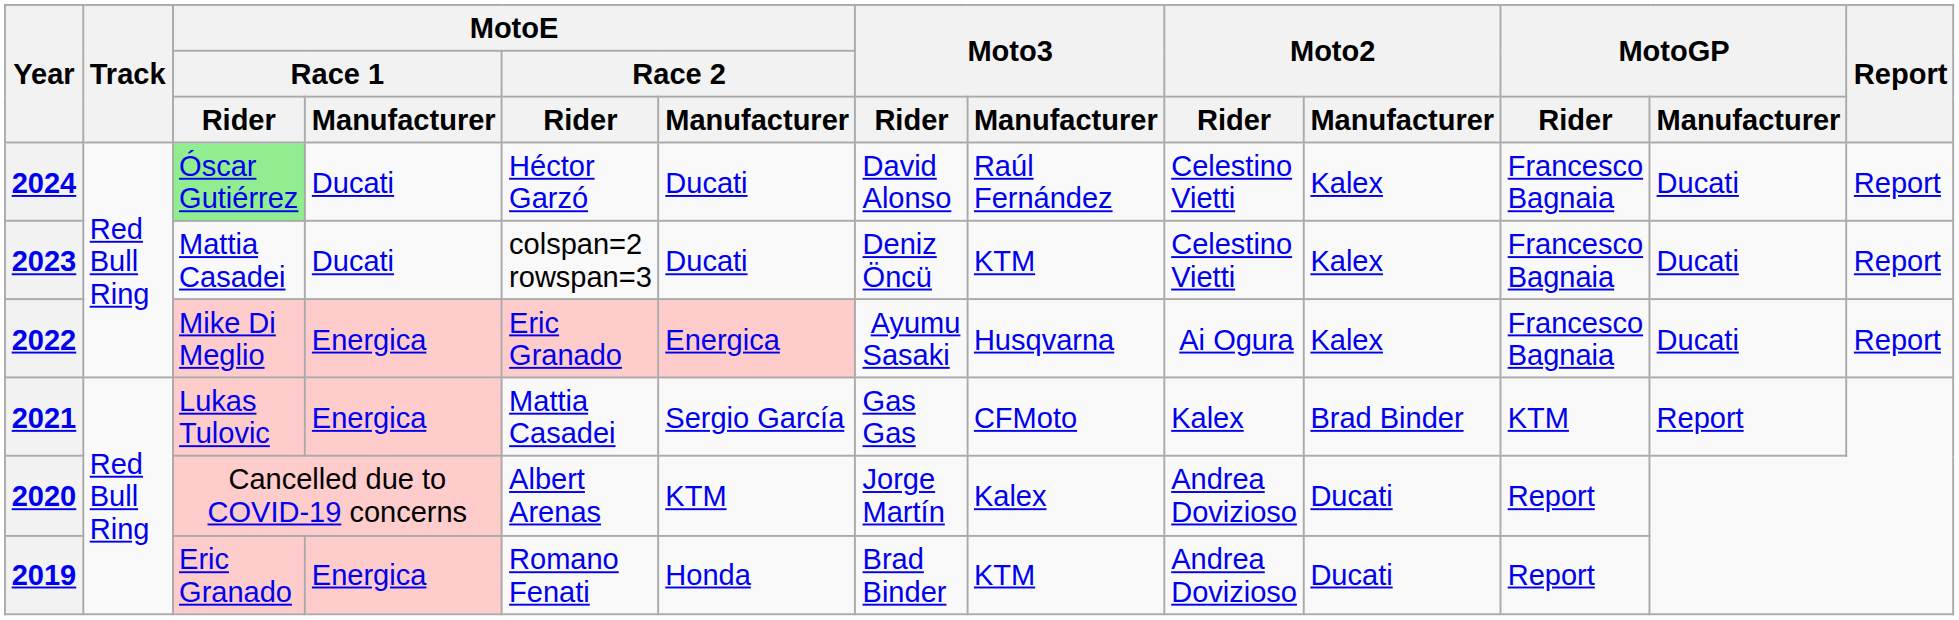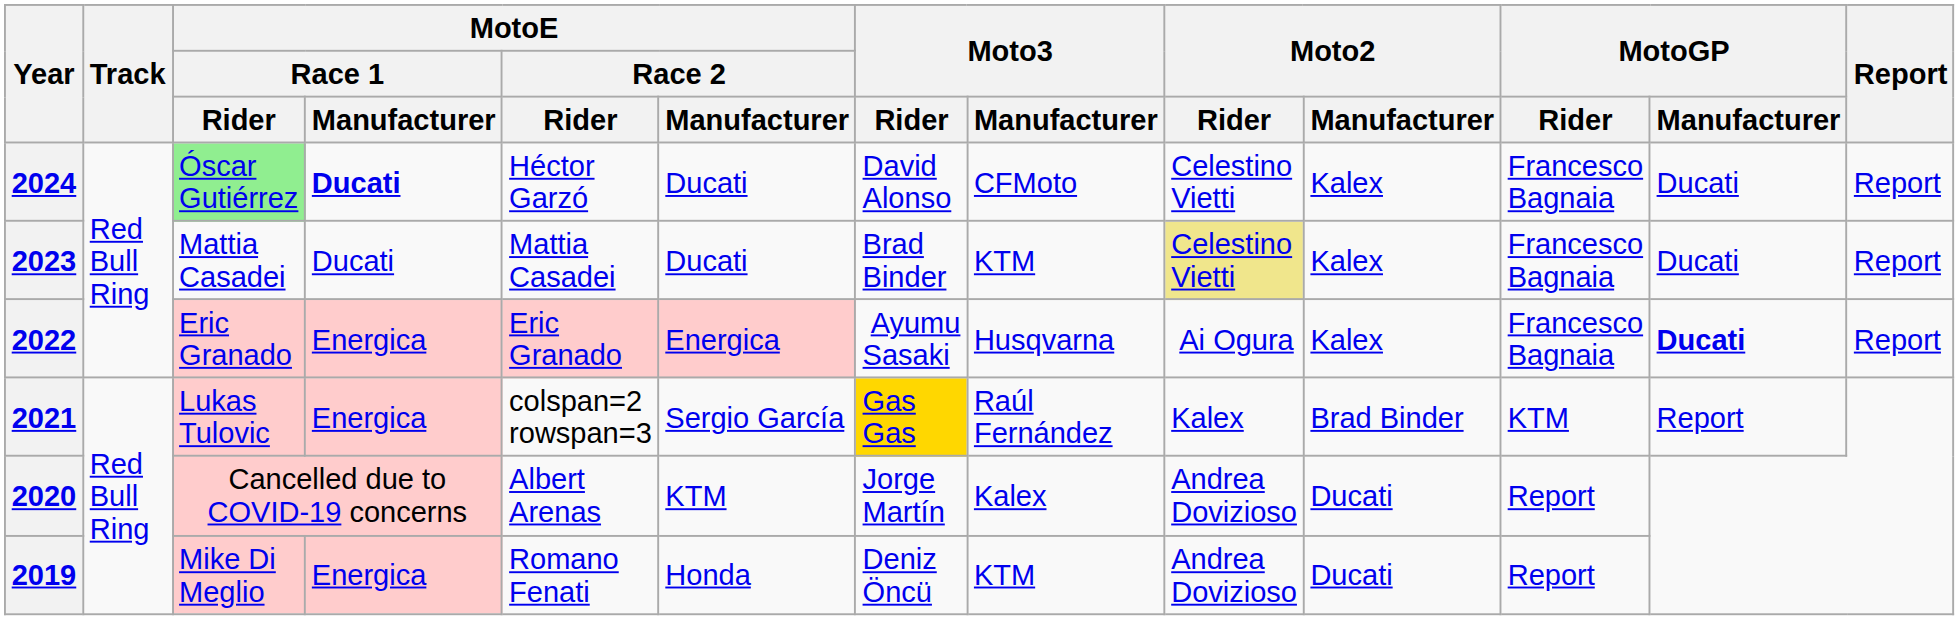(353, 182) normal -> (356, 182) bold
(1043, 182) Raúl Fernández -> (1026, 182) CFMoto
(580, 261) colspan=2 rowspan=3 -> (562, 261) Mattia Casadei
(900, 261) Deniz Öncü -> (905, 261) Brad Binder
(1232, 261) no background -> (1232, 261) khaki background
(227, 339) Mike Di Meglio -> (236, 339) Eric Granado
(1698, 339) normal -> (1701, 339) bold
(562, 418) Mattia Casadei -> (580, 418) colspan=2 rowspan=3
(889, 418) no background -> (889, 418) gold background
(1026, 418) CFMoto -> (1043, 418) Raúl Fernández
(236, 574) Eric Granado -> (227, 574) Mike Di Meglio
(905, 574) Brad Binder -> (900, 574) Deniz Öncü
